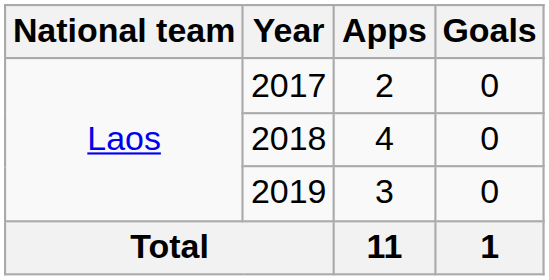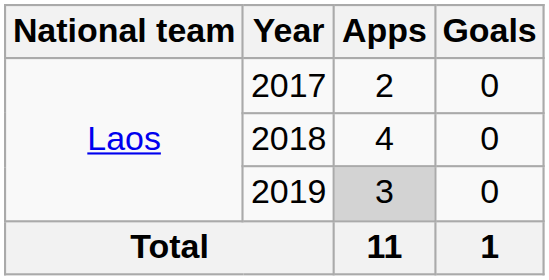(384, 192) no background -> (384, 192) lightgrey background
